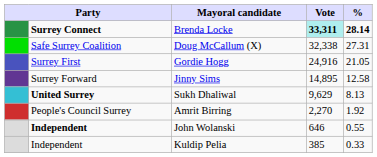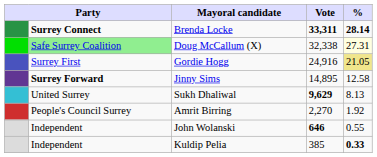(323, 29) paleturquoise background -> (323, 29) no background
(76, 45) no background -> (76, 45) lightgreen background
(358, 45) no background -> (358, 45) lightyellow background
(358, 62) no background -> (358, 62) khaki background
(64, 78) normal -> (67, 78) bold
(63, 95) bold -> (60, 95) normal
(321, 95) normal -> (321, 95) bold
(59, 128) bold -> (57, 128) normal
(317, 128) normal -> (317, 128) bold
(355, 144) normal -> (355, 144) bold
